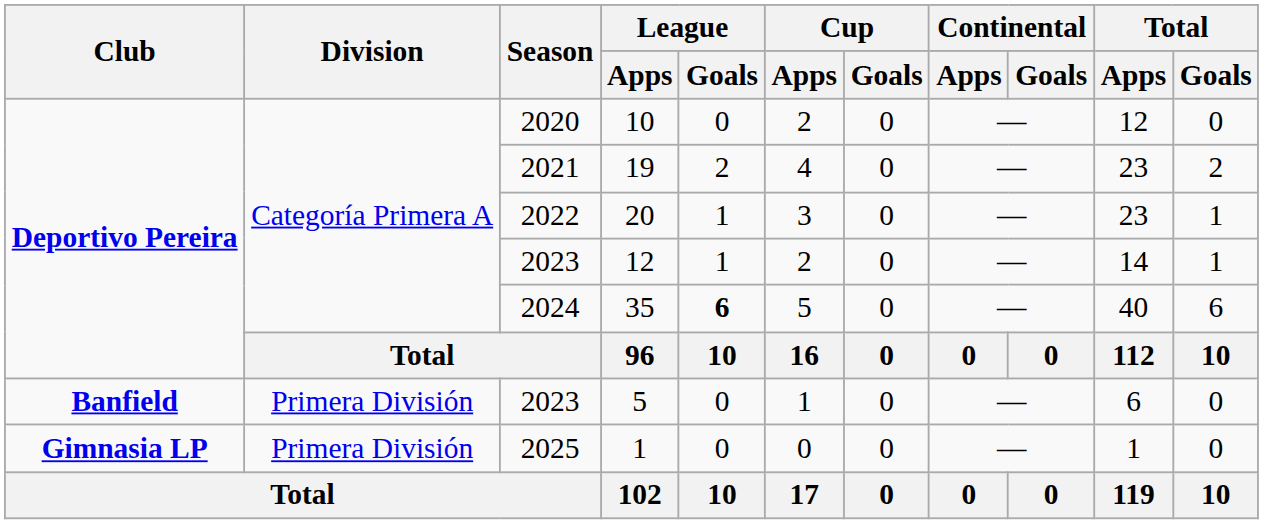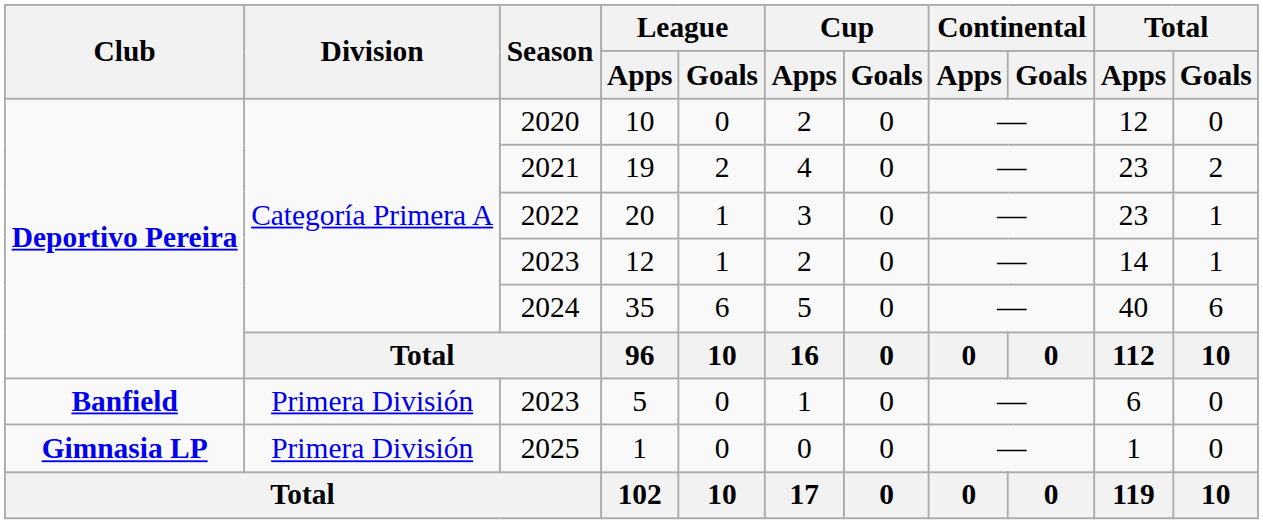(722, 307) bold -> (722, 307) normal
